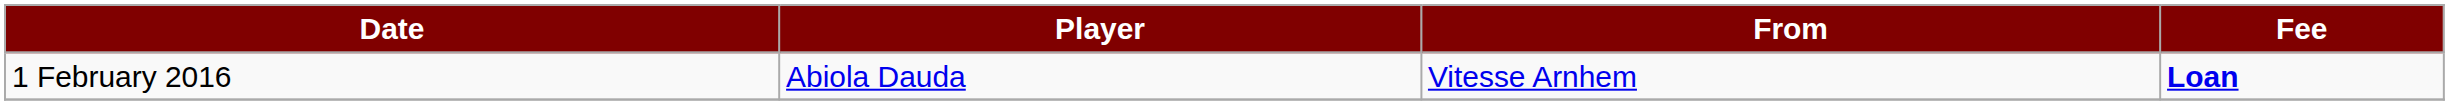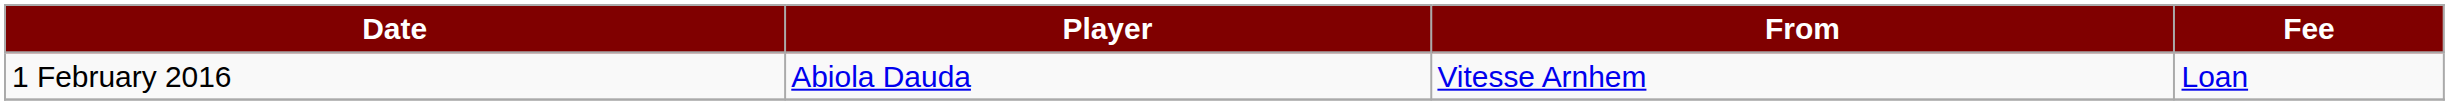(2203, 76) bold -> (2215, 76) normal
